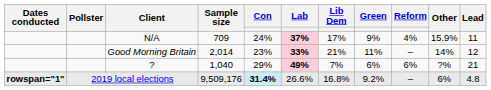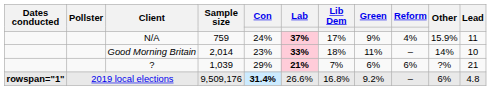(221, 38) 709 -> (221, 38) 759
(336, 52) 21% -> (336, 52) 18%
(473, 52) 12 -> (473, 52) 10
(221, 65) 1,040 -> (221, 65) 1,039
(300, 65) 49% -> (300, 65) 21%
